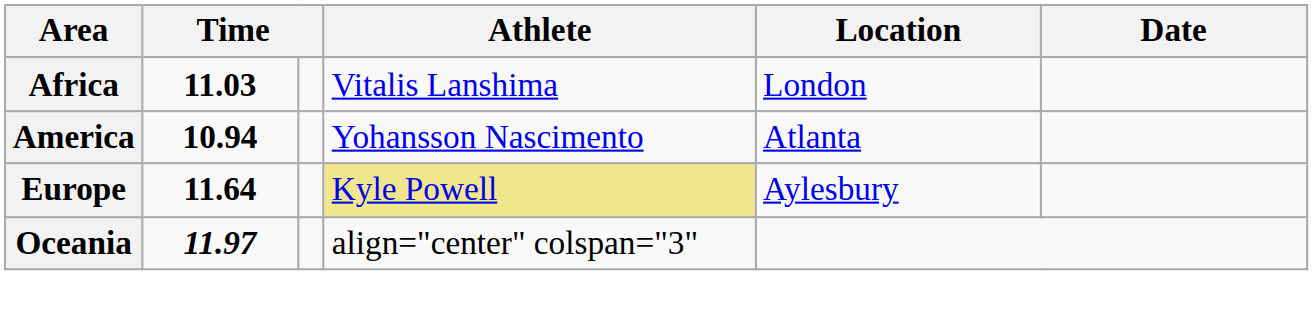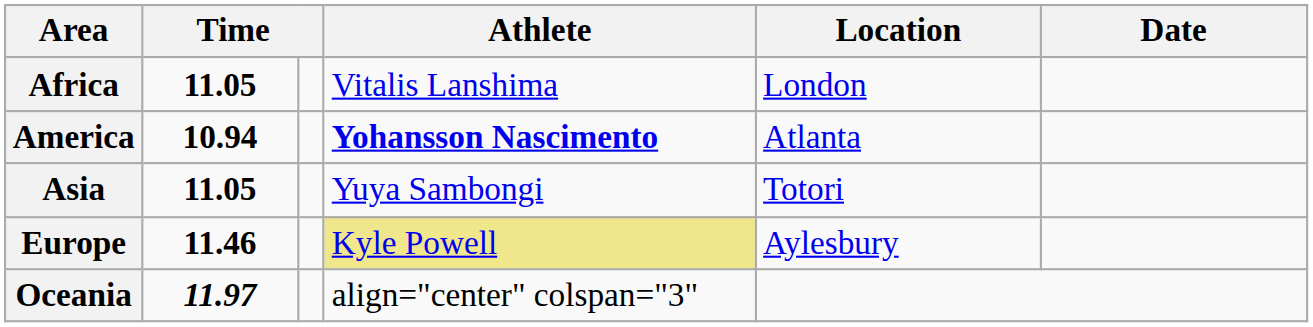(220, 83) 11.03 -> (220, 83) 11.05
(488, 136) normal -> (495, 136) bold
+ row: (74, 189)
(220, 189) 11.64 -> (220, 242) 11.46
